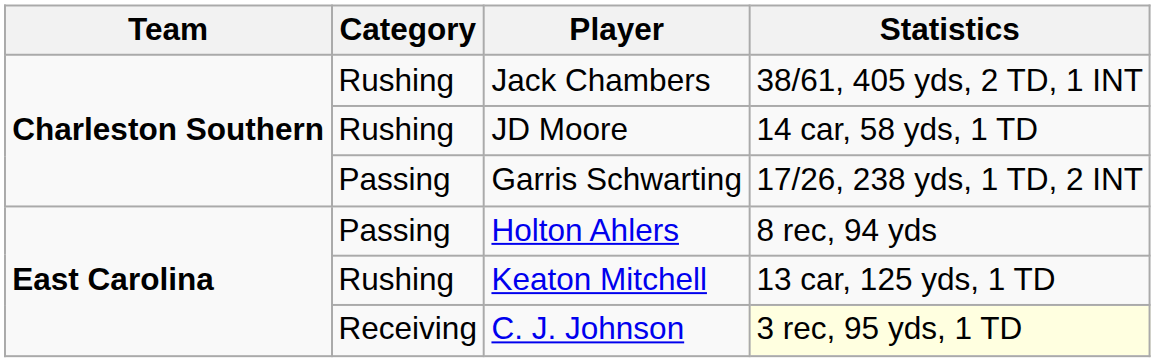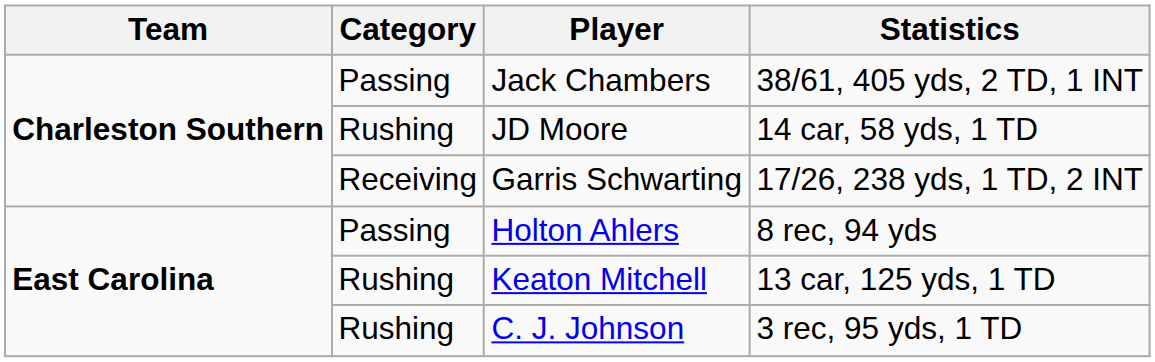(396, 80) Rushing -> (395, 80) Passing
(395, 179) Passing -> (408, 179) Receiving
(408, 329) Receiving -> (396, 329) Rushing
(889, 329) lightyellow background -> (889, 329) no background
